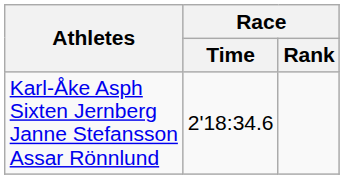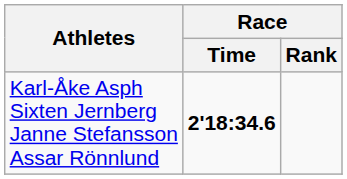(231, 123) normal -> (232, 123) bold
